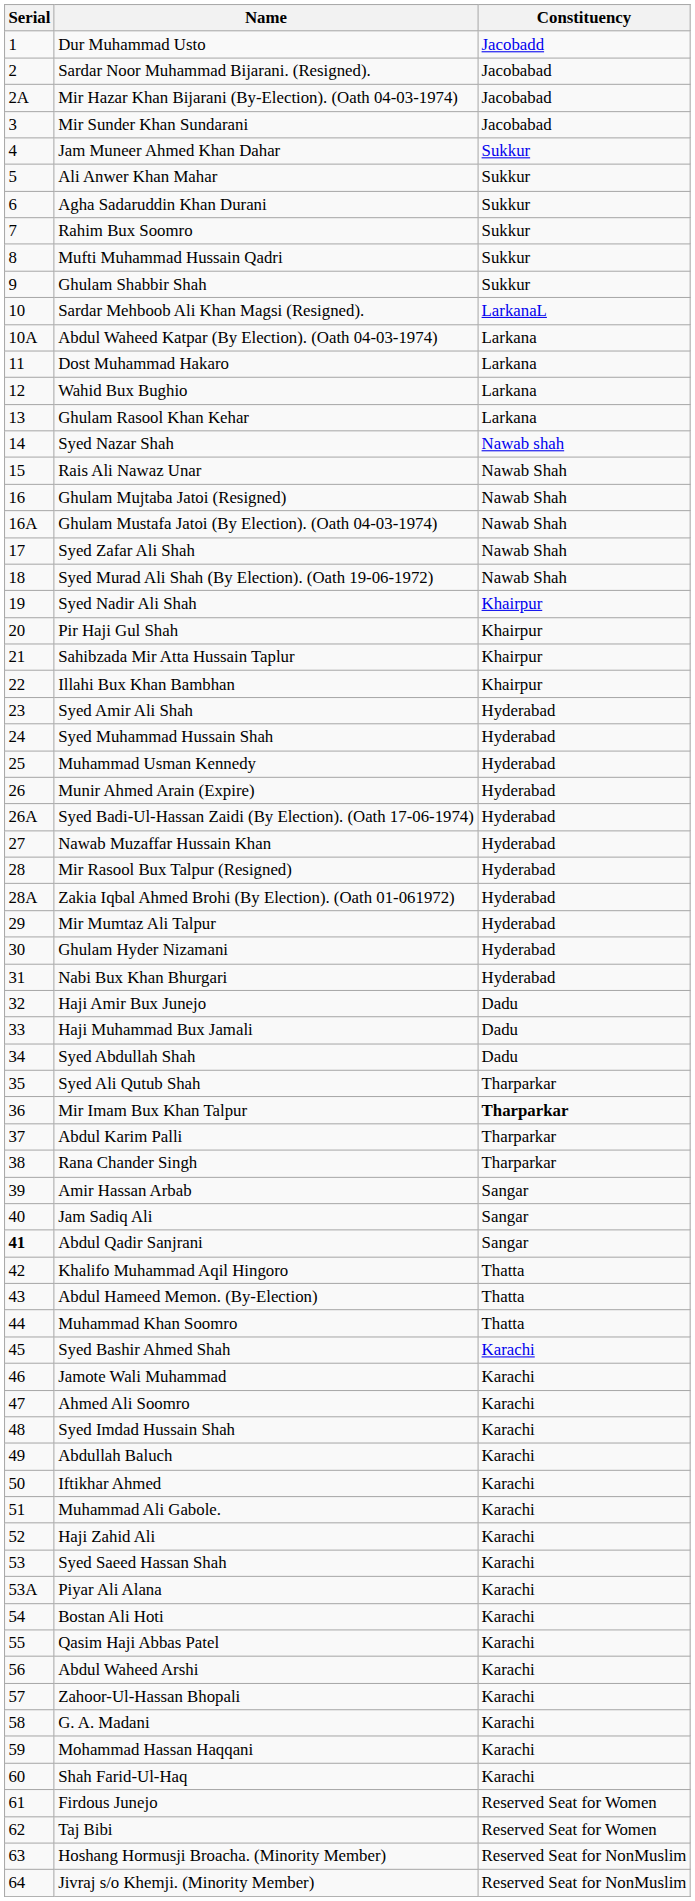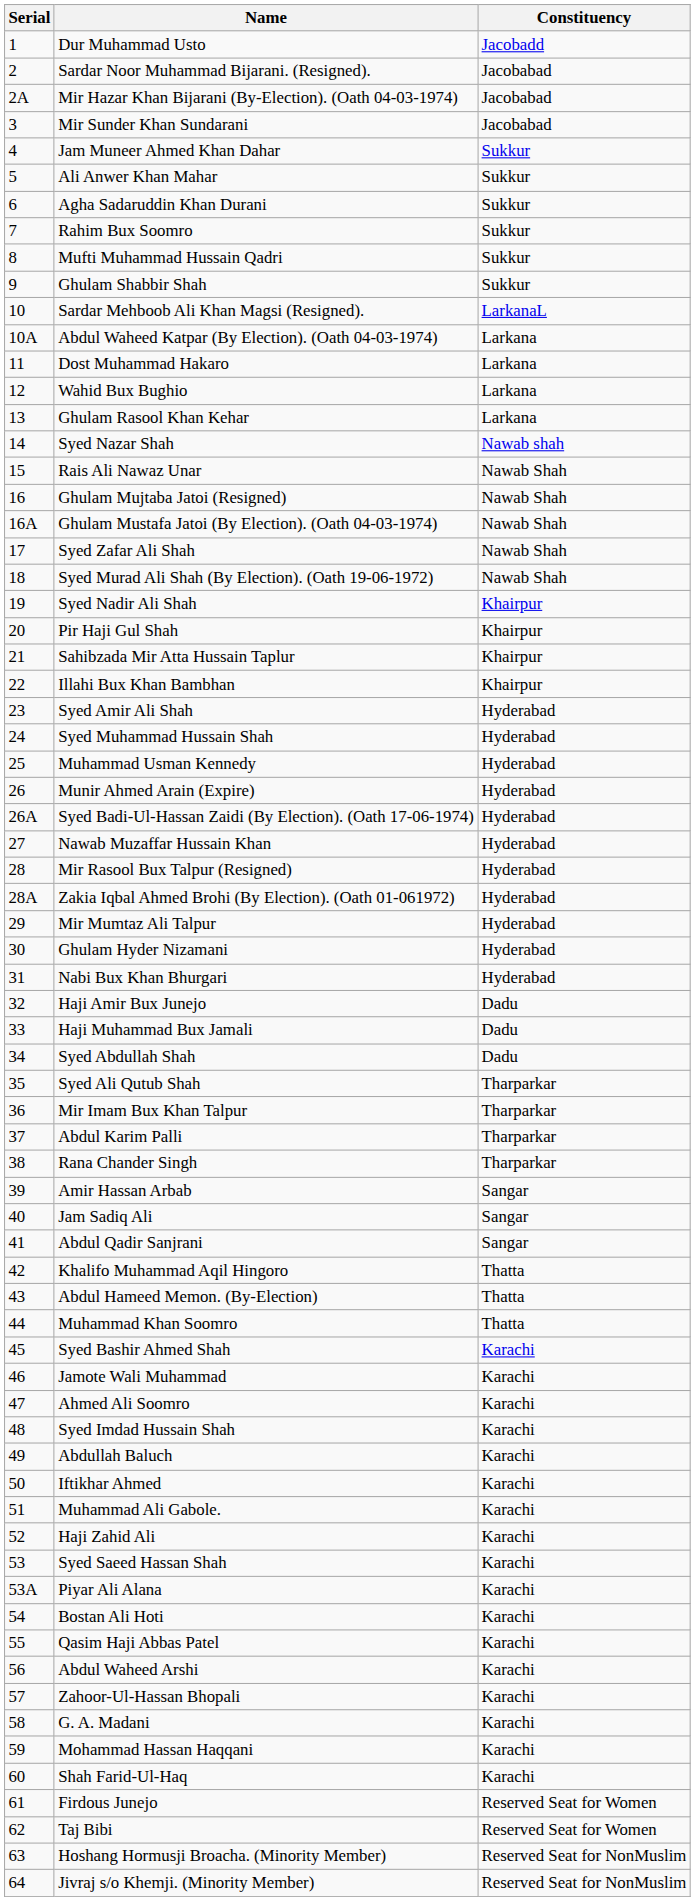(525, 1110) bold -> (519, 1110) normal
(17, 1243) bold -> (17, 1243) normal
